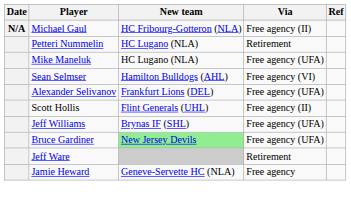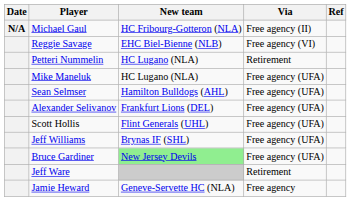+ row: (62, 44)
(281, 76) Free agency (VI) -> (285, 92) Free agency (UFA)
(279, 108) Free agency (II) -> (285, 124) Free agency (UFA)
